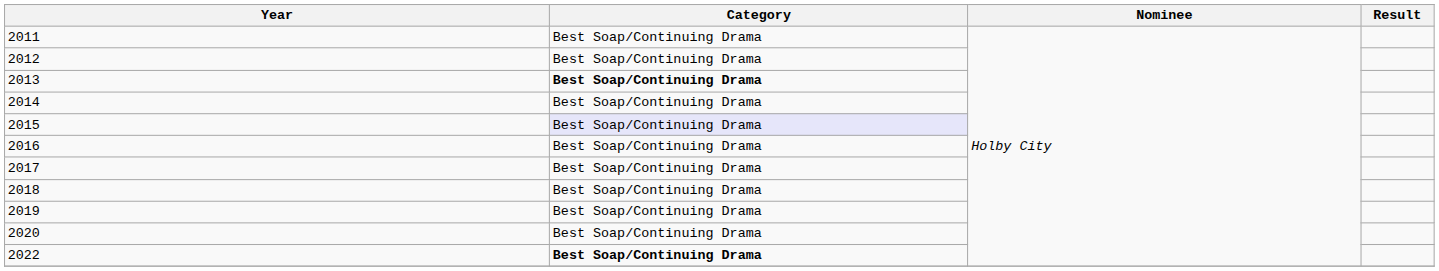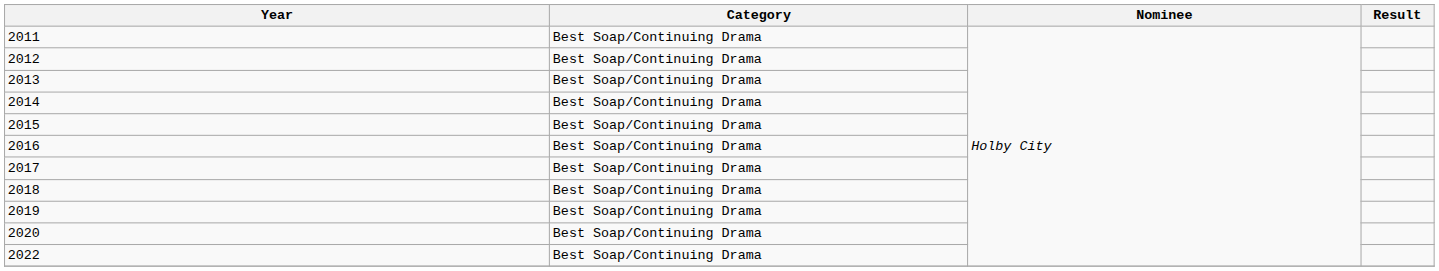(657, 81) bold -> (657, 81) normal
(657, 125) lavender background -> (657, 125) no background
(657, 255) bold -> (657, 255) normal
